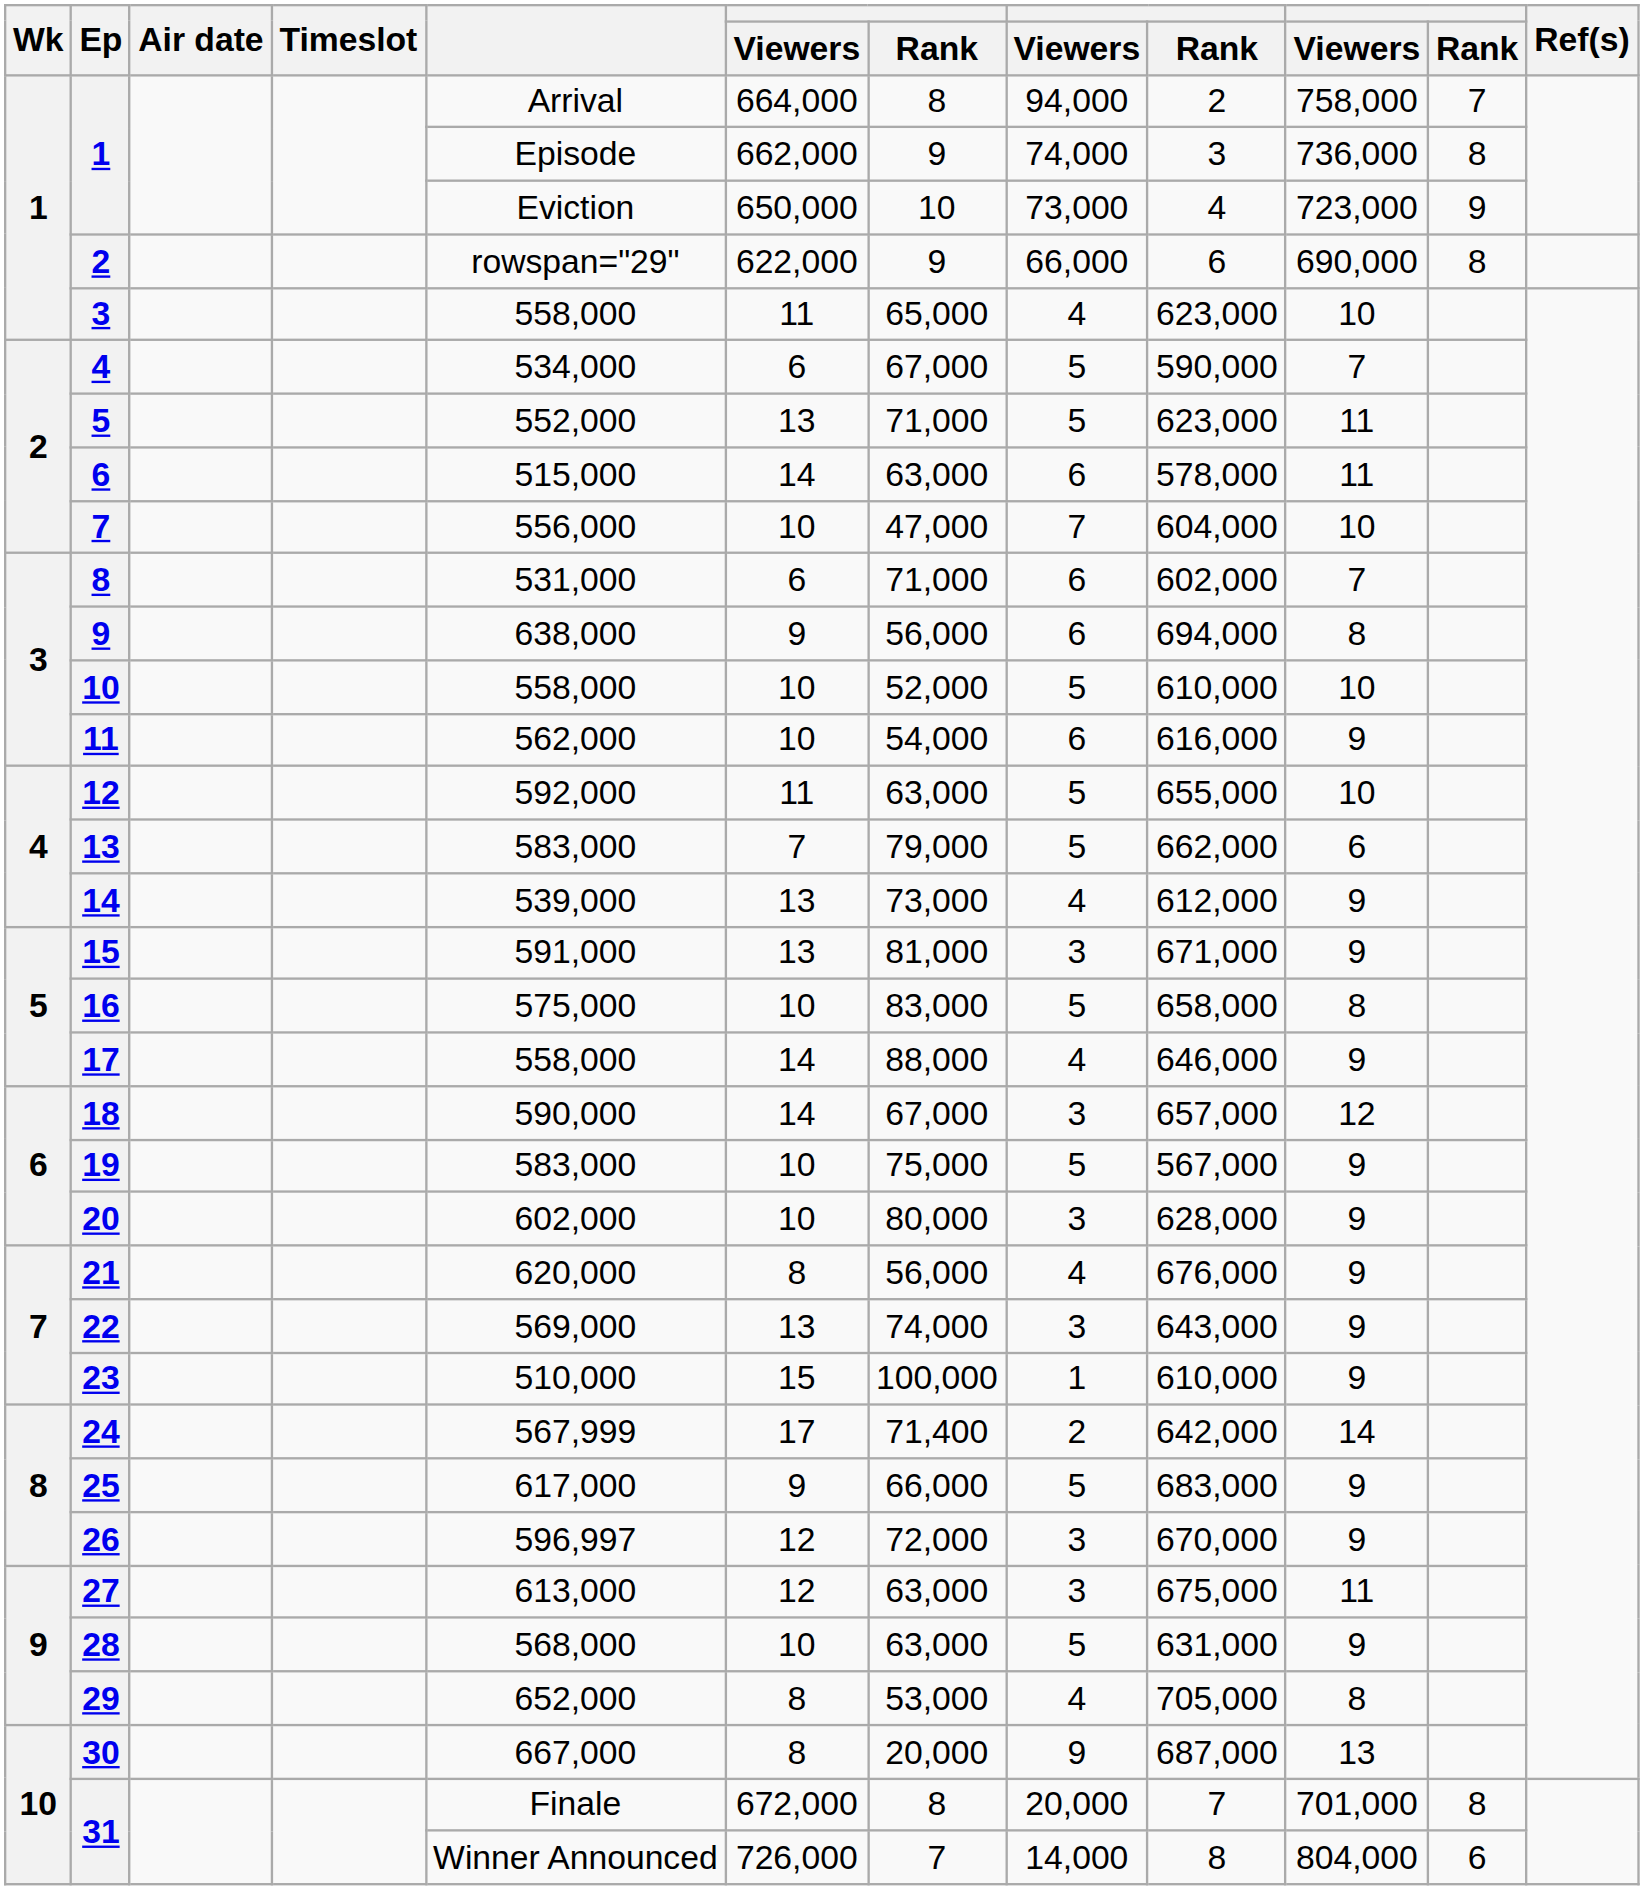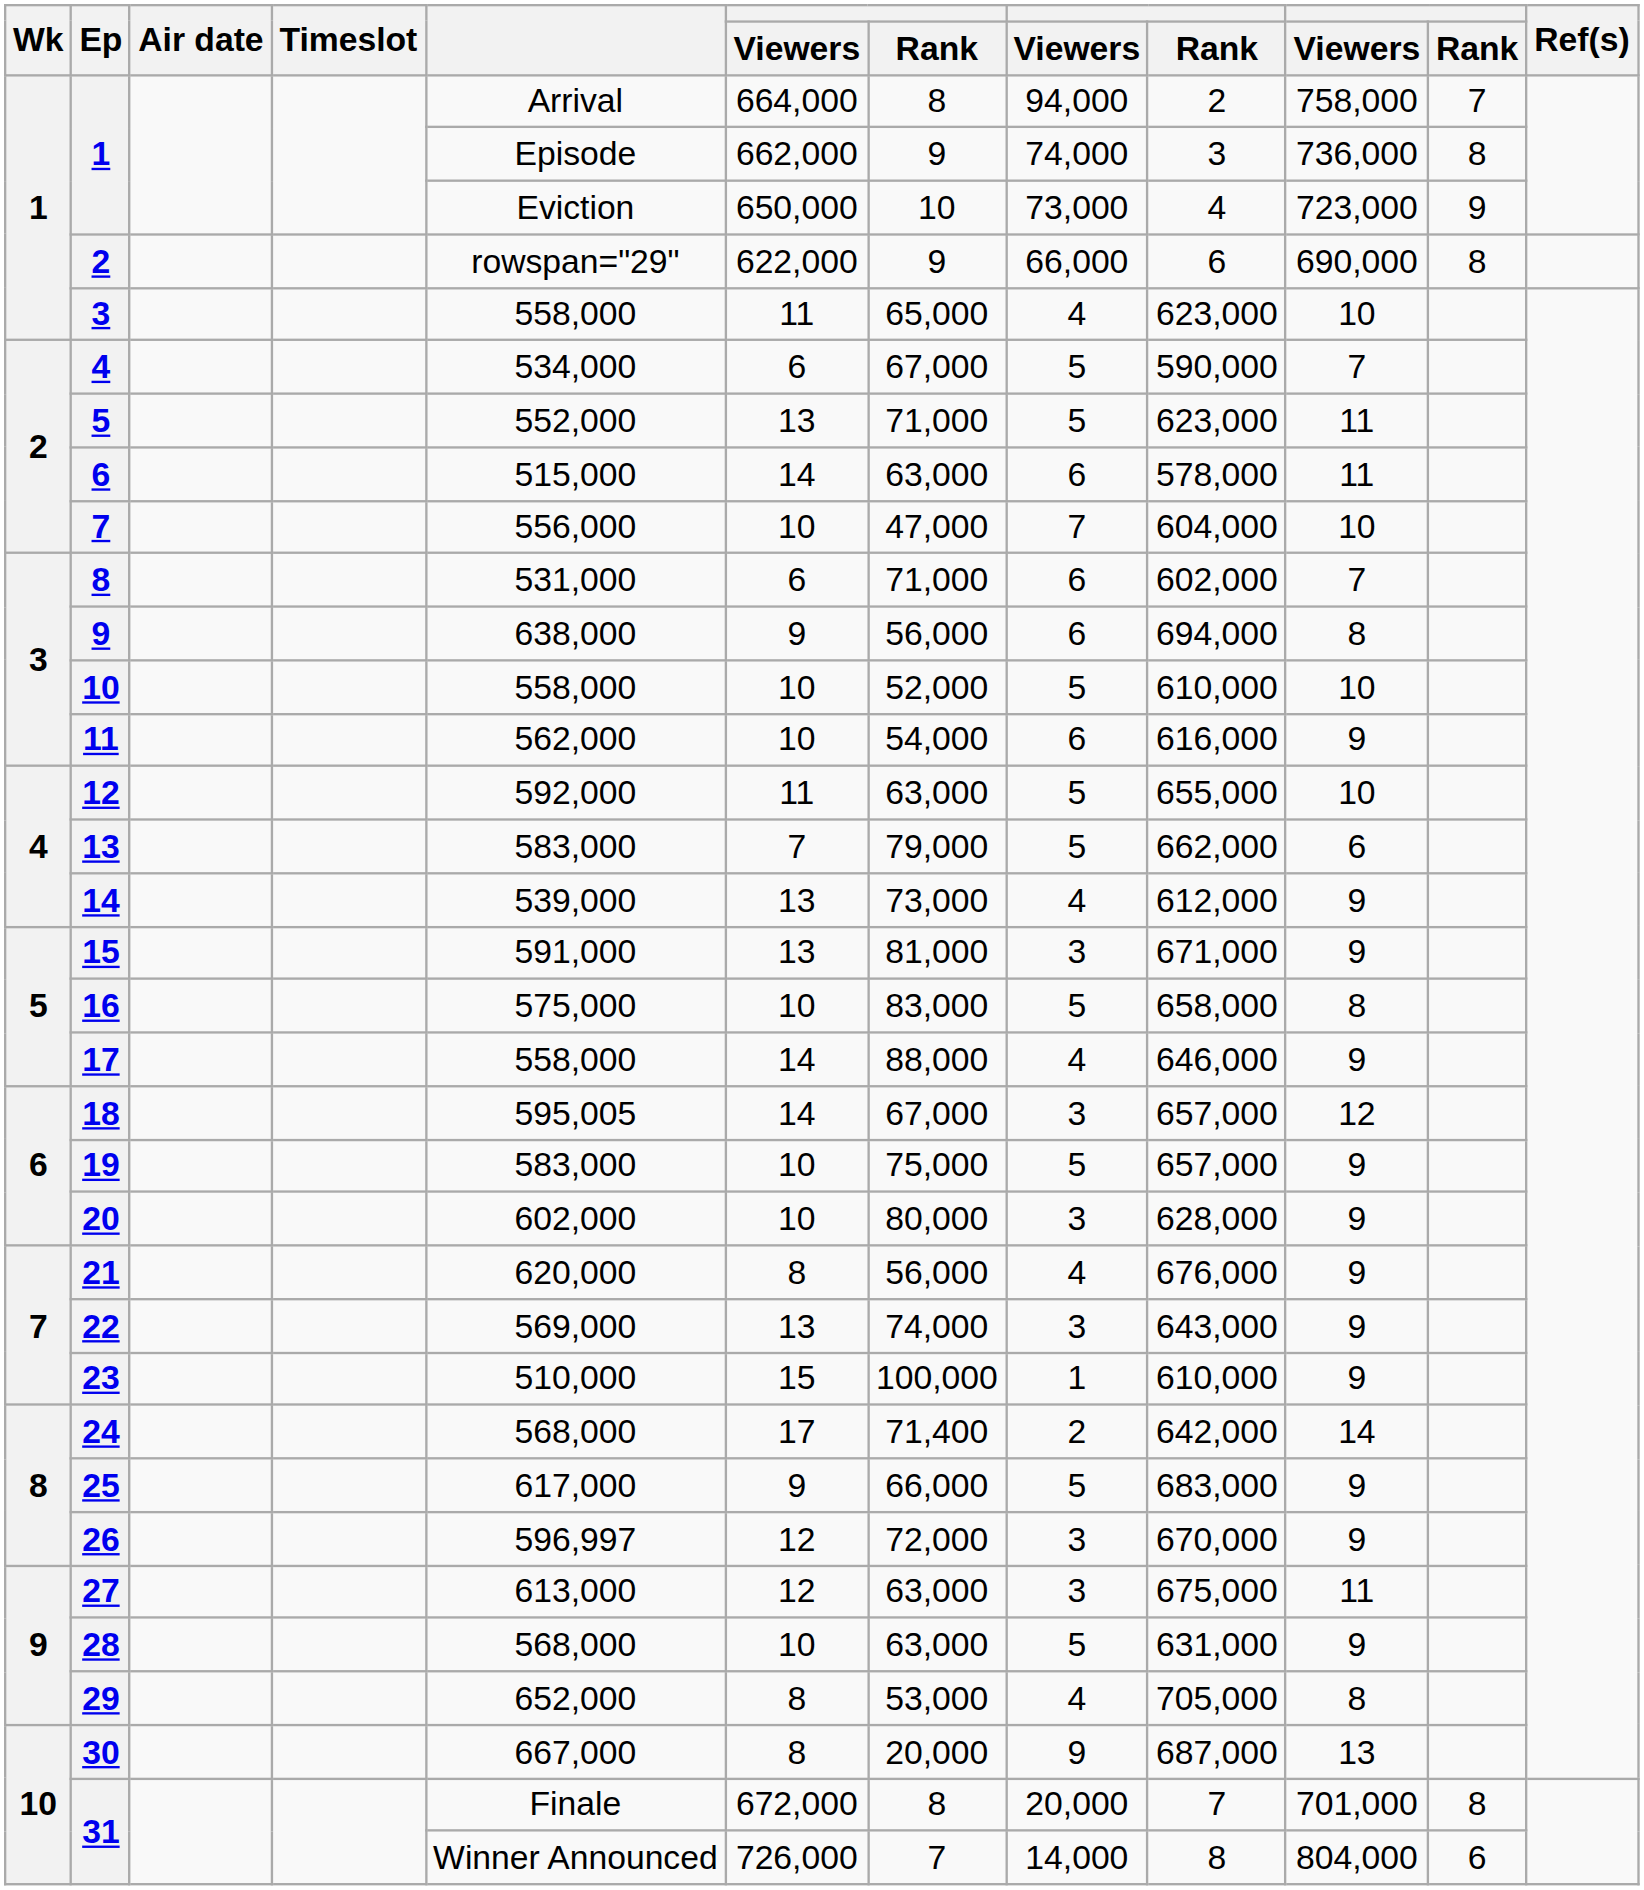(575, 1113) 590,000 -> (575, 1113) 595,005
(1217, 1166) 567,000 -> (1217, 1166) 657,000
(575, 1432) 567,999 -> (575, 1432) 568,000
